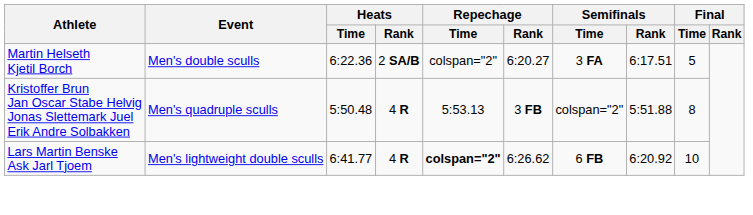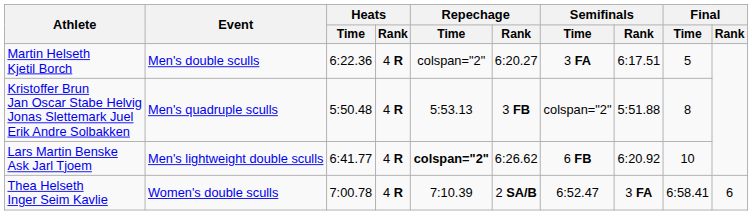(399, 61) 2 SA/B -> (393, 61) 4 R
+ row: (58, 193)
